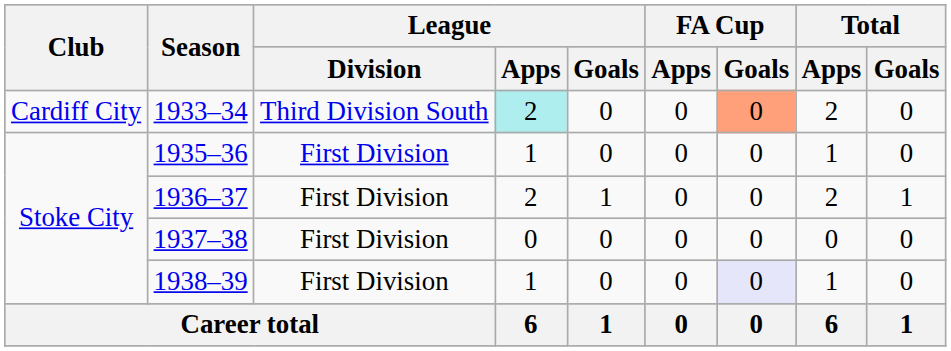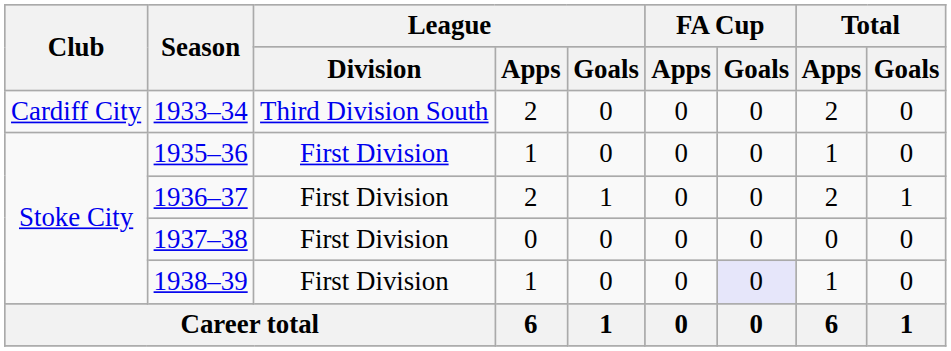(531, 111) paleturquoise background -> (531, 111) no background
(756, 111) lightsalmon background -> (756, 111) no background
